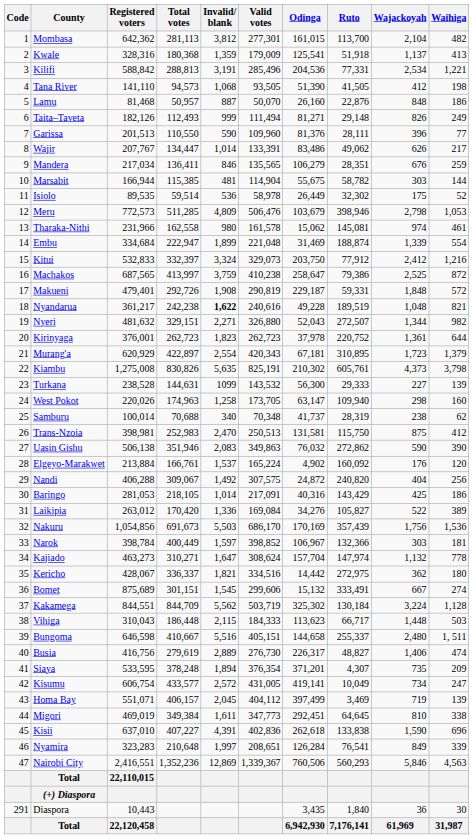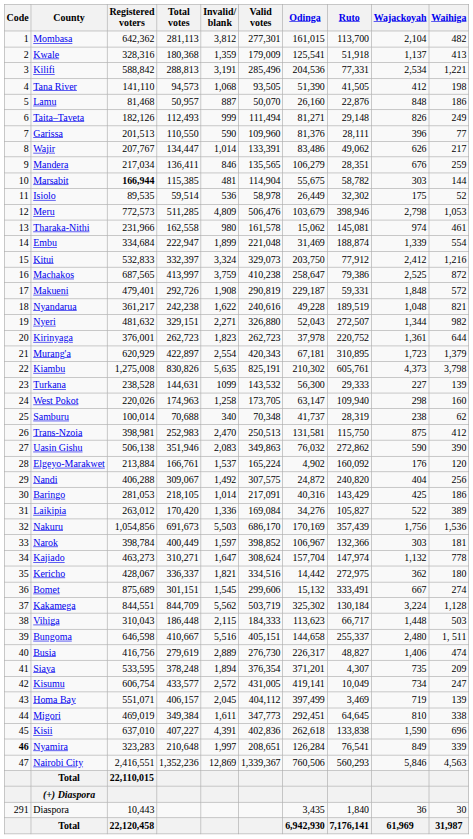(138, 180) normal -> (138, 180) bold
(225, 306) bold -> (225, 306) normal
(24, 747) normal -> (24, 747) bold
